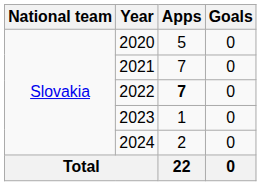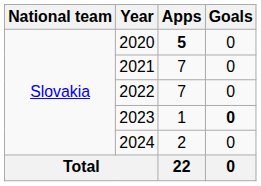(182, 42) normal -> (182, 42) bold
(182, 92) bold -> (182, 92) normal
(231, 117) normal -> (231, 117) bold
